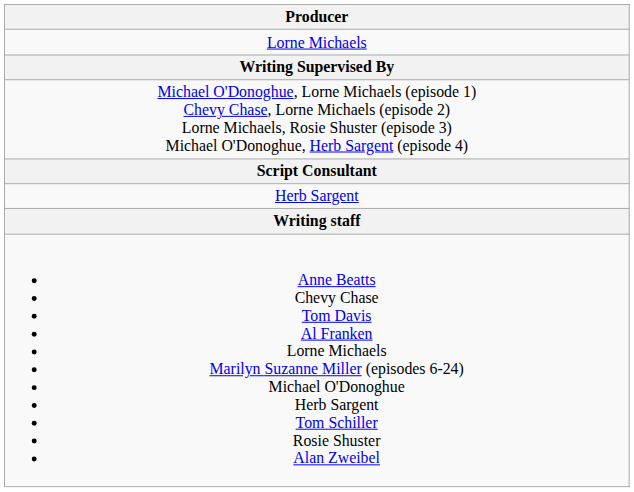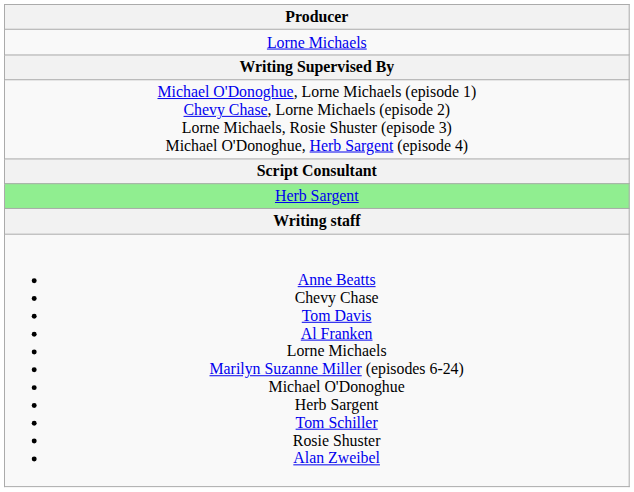(317, 196) no background -> (317, 196) lightgreen background
